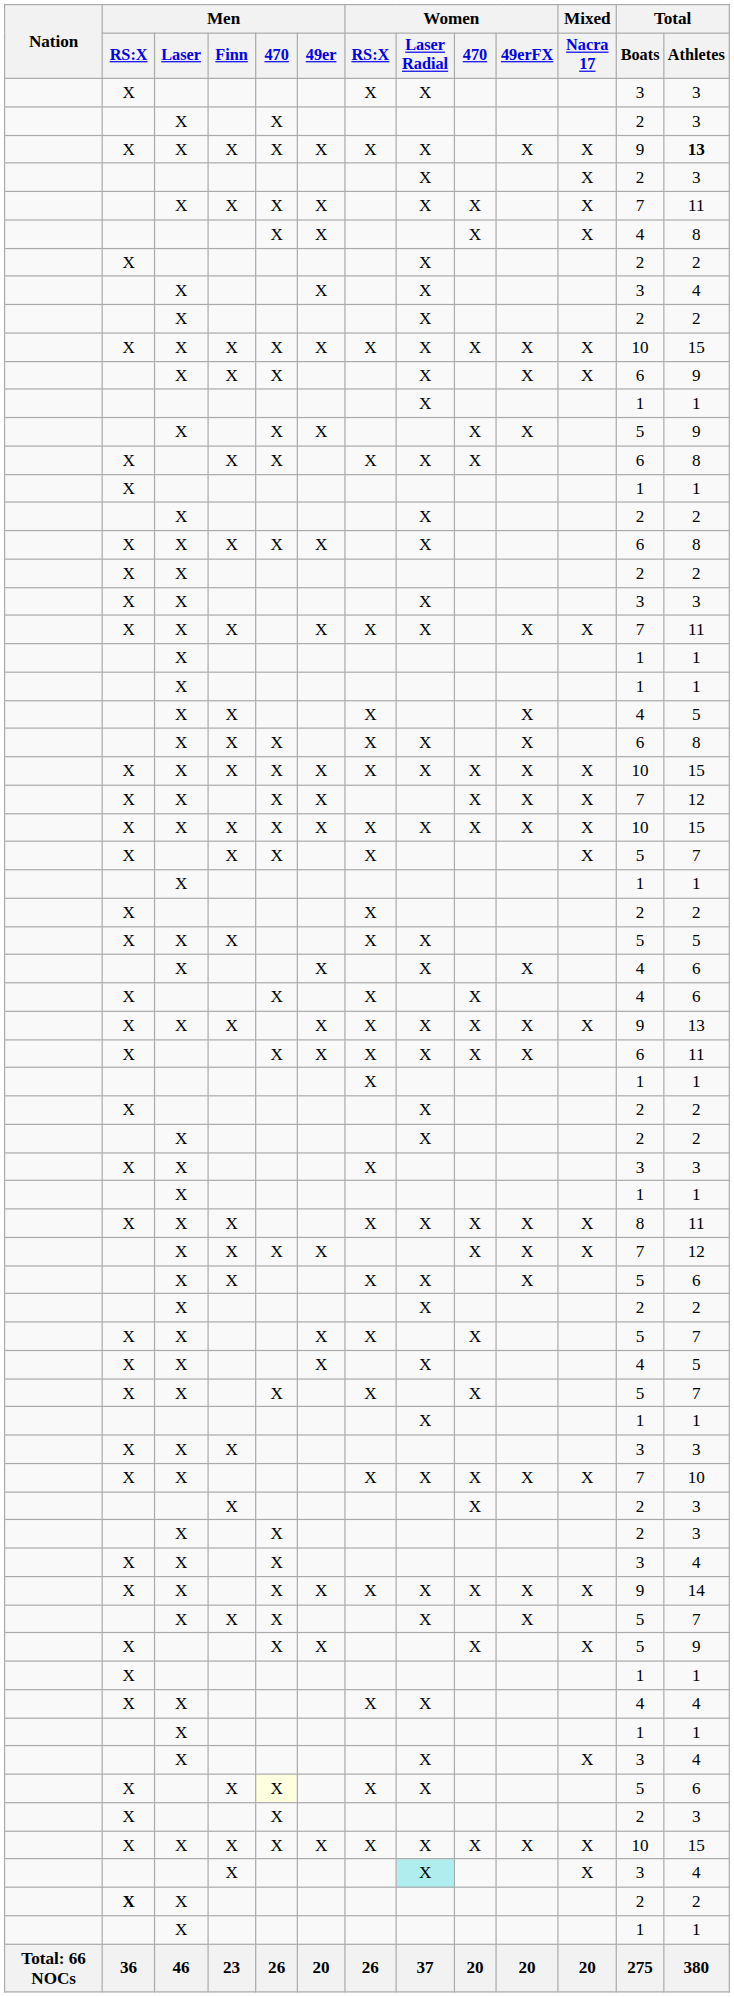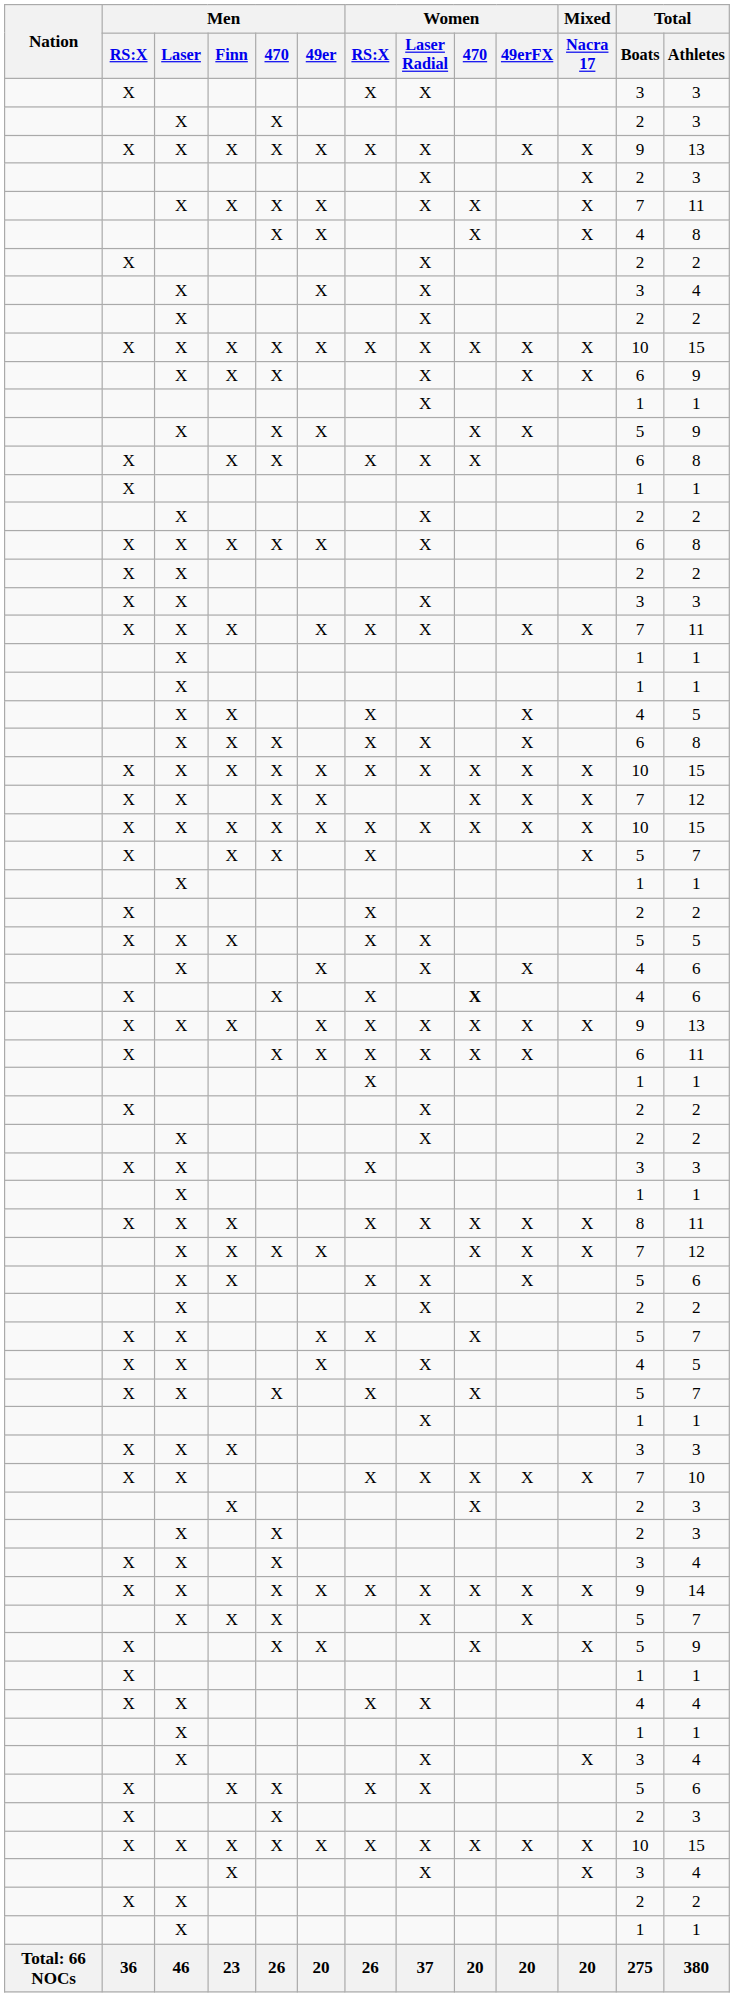(696, 149) bold -> (696, 149) normal
(475, 997) normal -> (475, 997) bold
(277, 1788) lightyellow background -> (277, 1788) no background
(425, 1873) paleturquoise background -> (425, 1873) no background
(129, 1901) bold -> (129, 1901) normal
